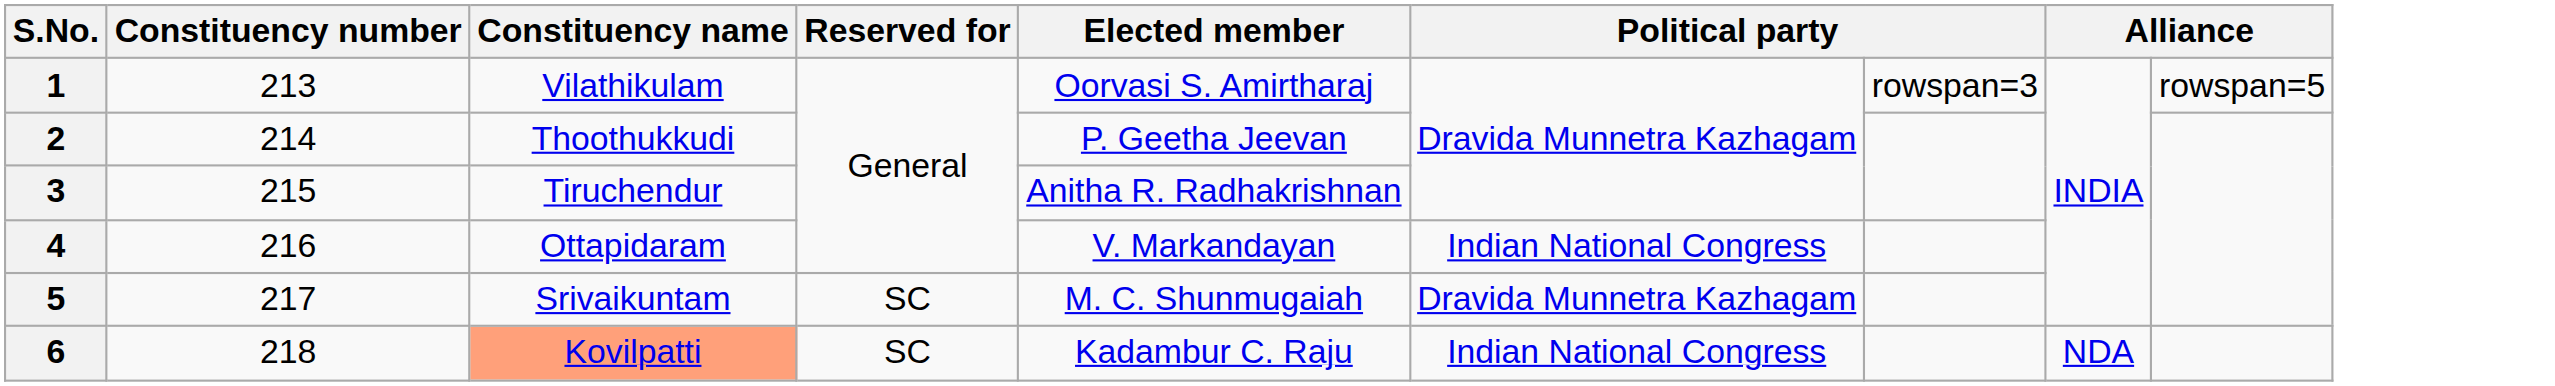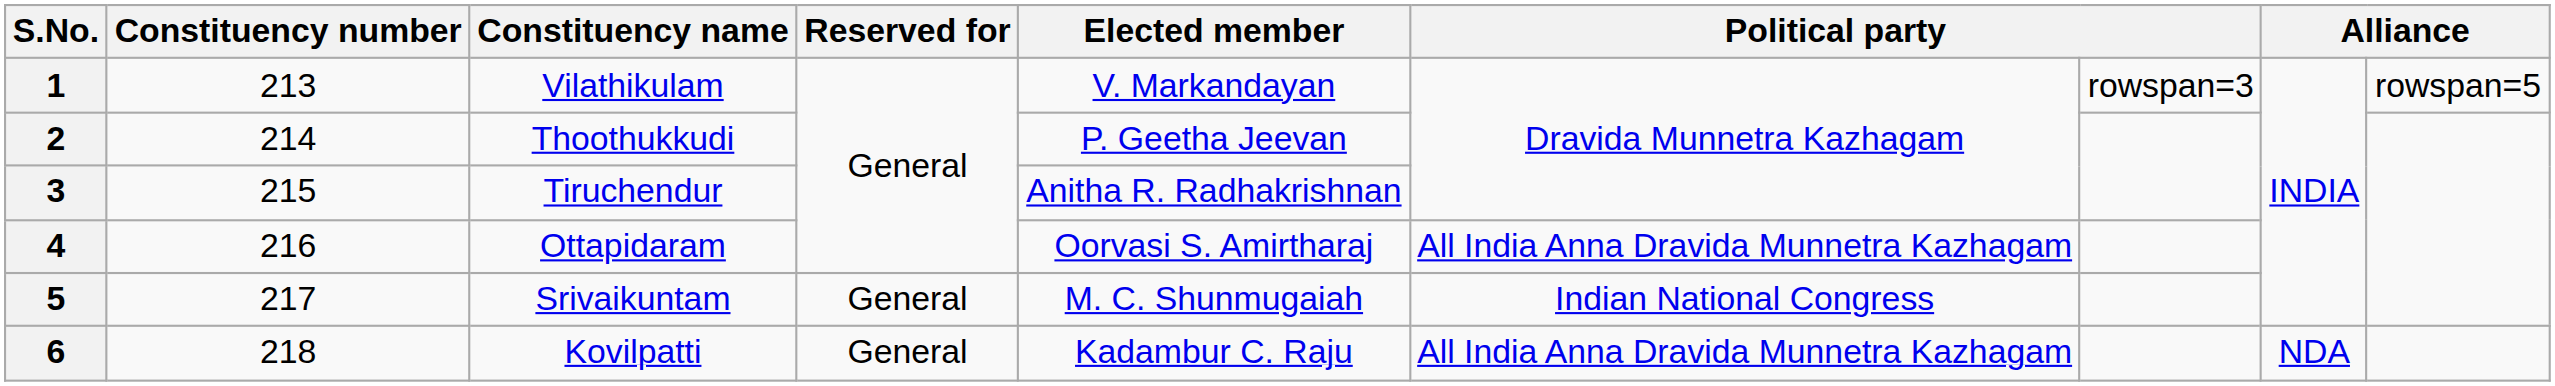(1214, 84) Oorvasi S. Amirtharaj -> (1214, 84) V. Markandayan
(1214, 245) V. Markandayan -> (1214, 245) Oorvasi S. Amirtharaj
(1637, 245) Indian National Congress -> (1745, 245) All India Anna Dravida Munnetra Kazhagam
(907, 298) SC -> (907, 298) General
(1637, 298) Dravida Munnetra Kazhagam -> (1745, 298) Indian National Congress
(633, 352) lightsalmon background -> (633, 352) no background
(907, 352) SC -> (907, 352) General
(1637, 352) Indian National Congress -> (1745, 352) All India Anna Dravida Munnetra Kazhagam
